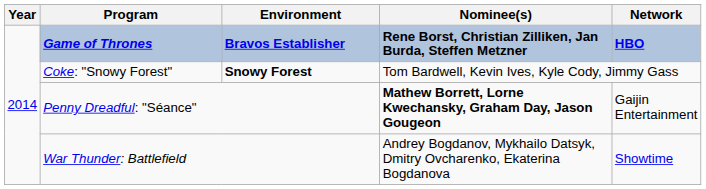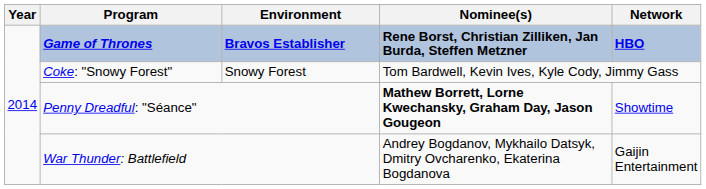(268, 72) bold -> (265, 72) normal
(656, 108) Gaijin Entertainment -> (644, 108) Showtime
(644, 159) Showtime -> (656, 159) Gaijin Entertainment
